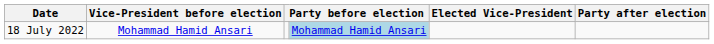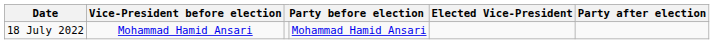(359, 30) lightblue background -> (359, 30) no background
